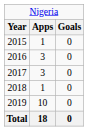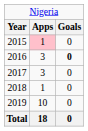(43, 42) no background -> (43, 42) pink background
(69, 57) normal -> (69, 57) bold
